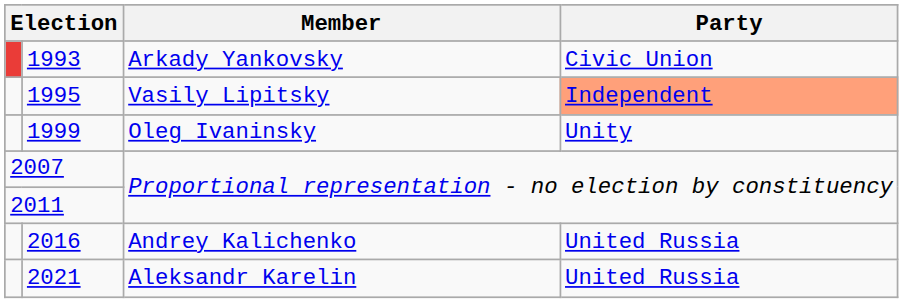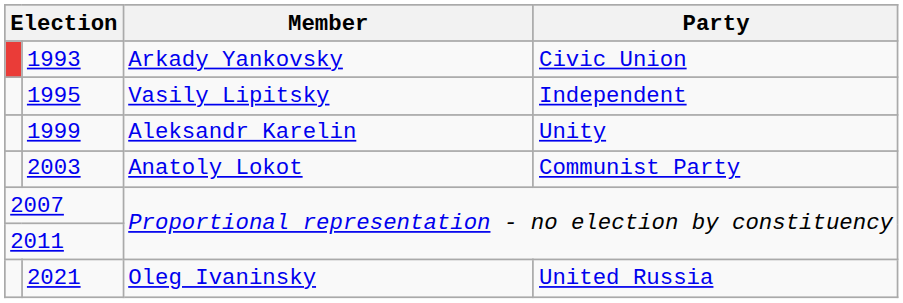(639, 96) lightsalmon background -> (613, 96) no background
(222, 132) Oleg Ivaninsky -> (242, 132) Aleksandr Karelin
+ row: (54, 169)
- row: (54, 242)
(242, 278) Aleksandr Karelin -> (222, 278) Oleg Ivaninsky
